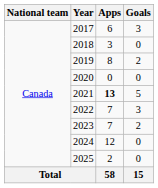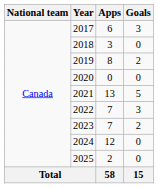(110, 93) bold -> (110, 93) normal
